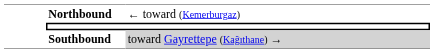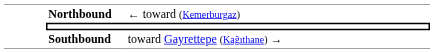(205, 39) lightgrey background -> (205, 39) no background
